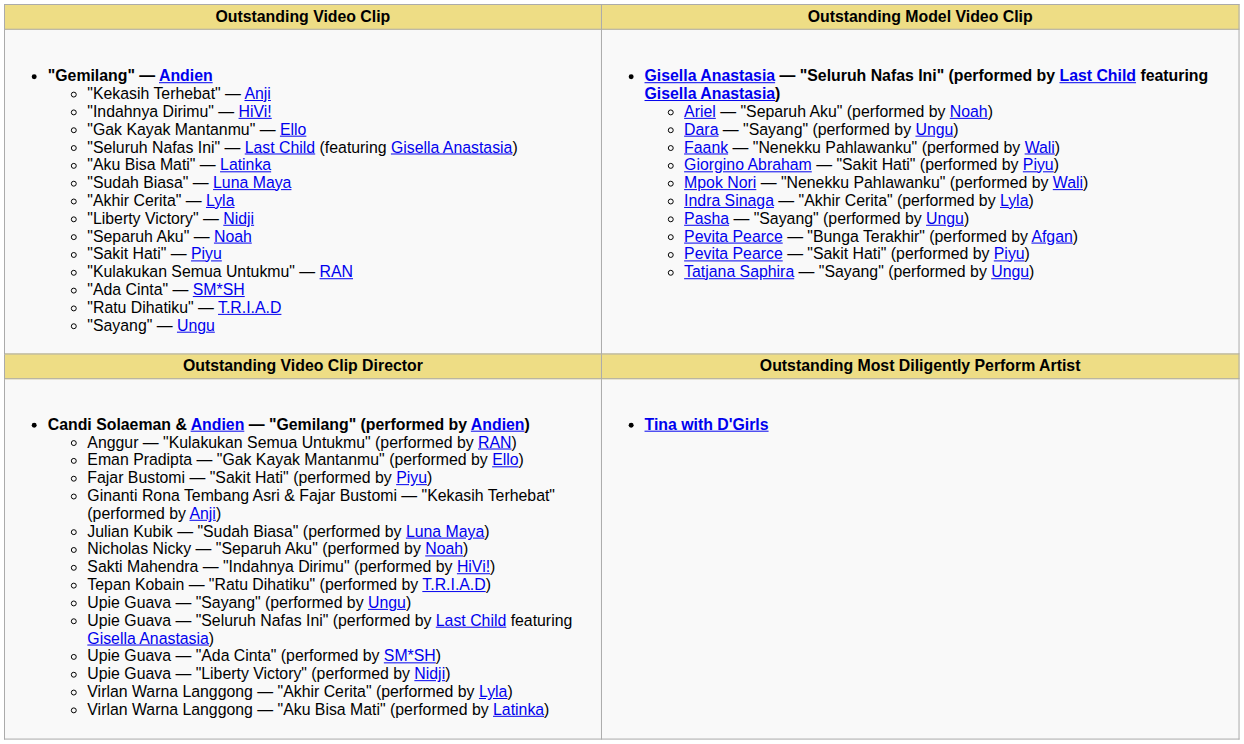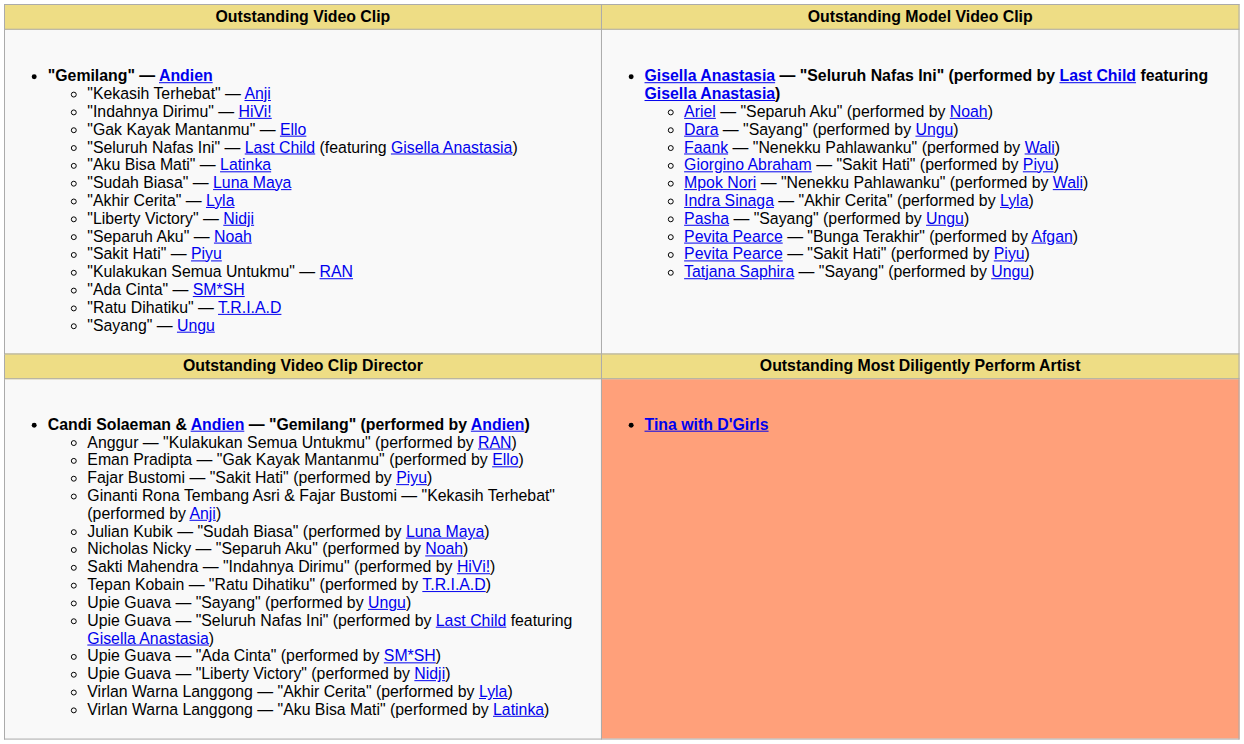(920, 425) no background -> (920, 425) lightsalmon background
